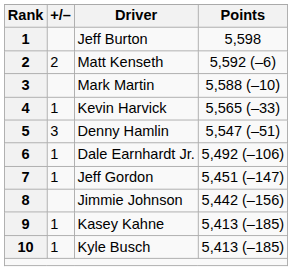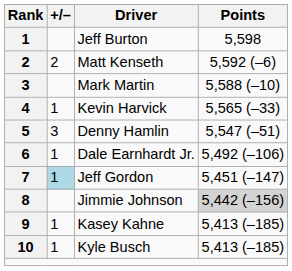(54, 177) no background -> (54, 177) lightblue background
(243, 200) no background -> (243, 200) lightgrey background
